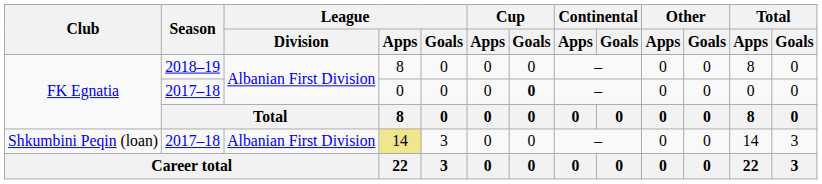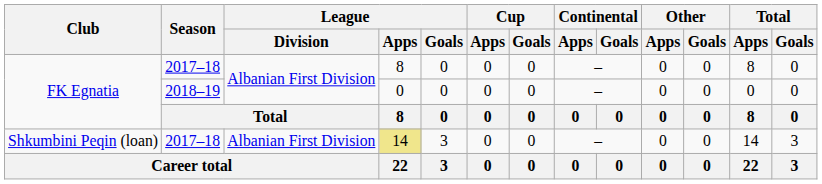(193, 66) 2018–19 -> (193, 66) 2017–18
(193, 91) 2017–18 -> (193, 91) 2018–19
(532, 91) bold -> (532, 91) normal
